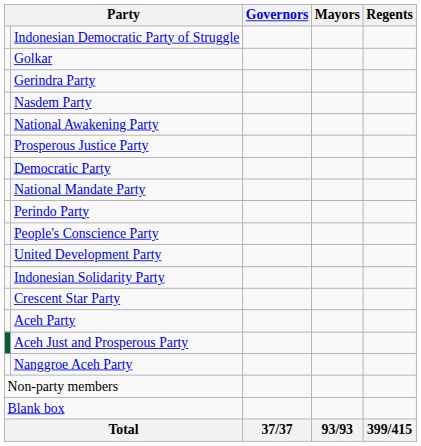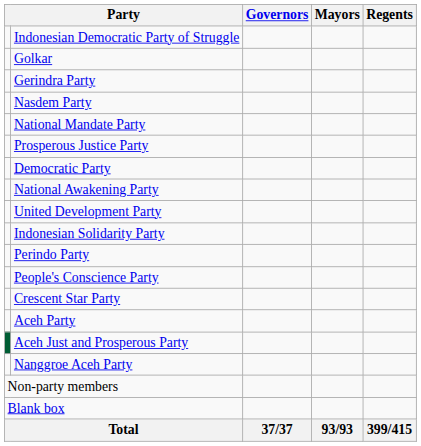rows swapped: (86, 124) <-> (80, 189)
rows swapped: (88, 255) <-> (52, 211)
rows swapped: (89, 277) <-> (86, 233)
